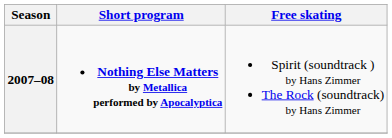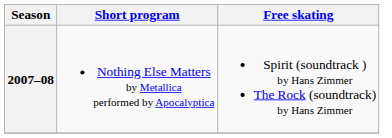(141, 87) bold -> (137, 87) normal
